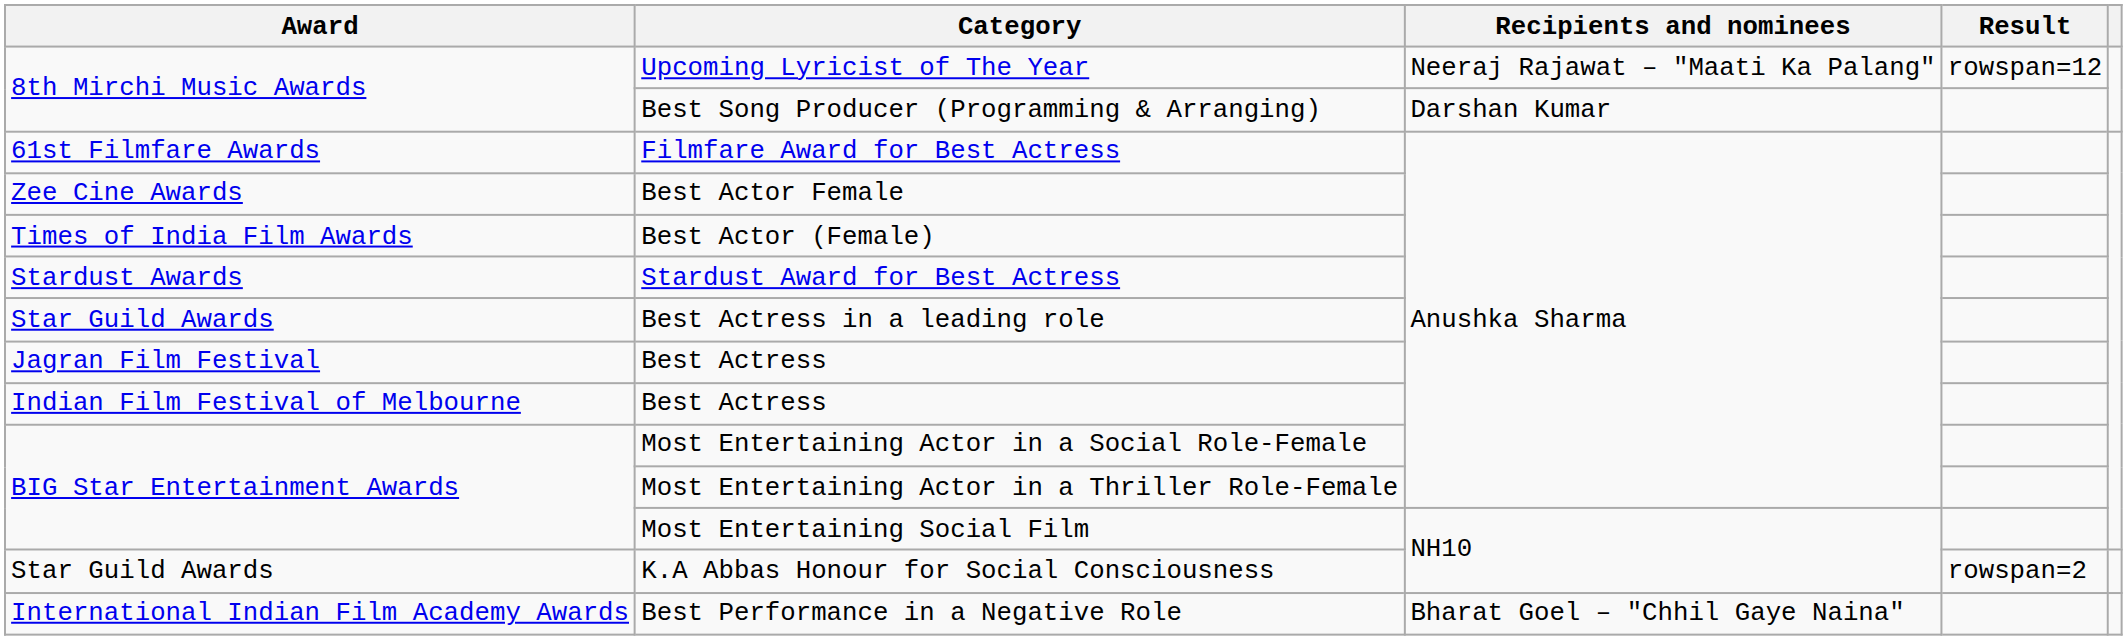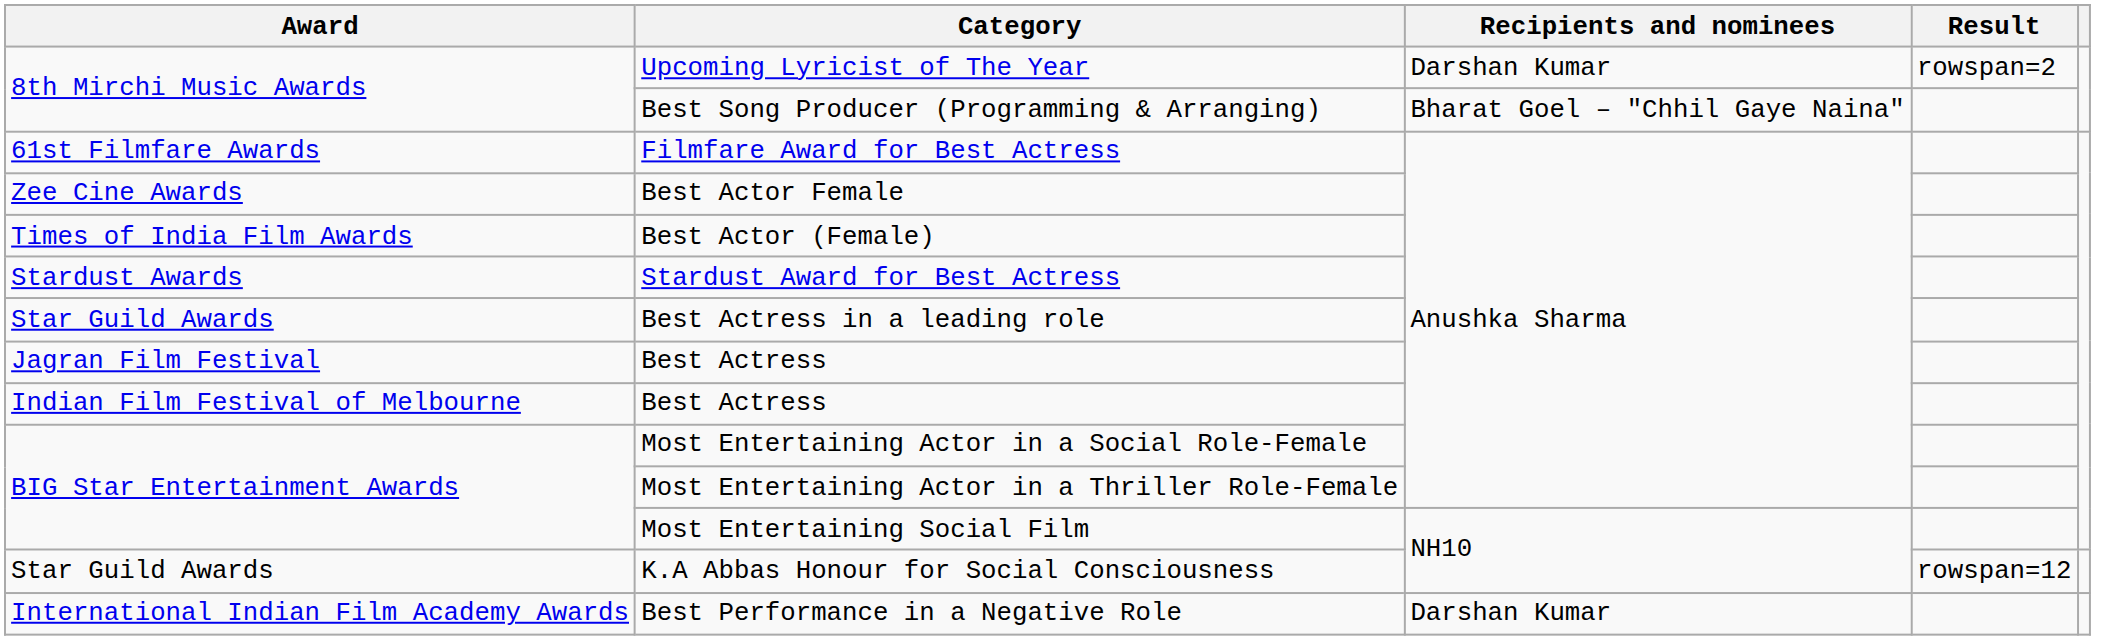(1673, 68) Neeraj Rajawat – "Maati Ka Palang" -> (1511, 68) Darshan Kumar
(2025, 68) rowspan=12 -> (1986, 68) rowspan=2
(1511, 110) Darshan Kumar -> (1658, 110) Bharat Goel – "Chhil Gaye Naina"
(2017, 571) rowspan=2 -> (1994, 571) rowspan=12
(1658, 613) Bharat Goel – "Chhil Gaye Naina" -> (1511, 613) Darshan Kumar
